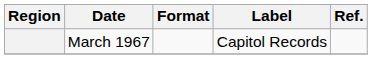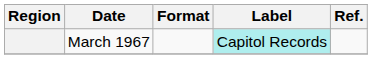(272, 41) no background -> (272, 41) paleturquoise background
